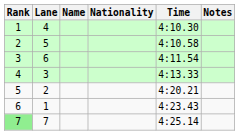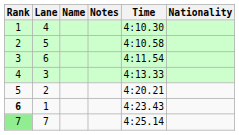columns swapped: (122, 12) <-> (218, 12)
(18, 106) normal -> (18, 106) bold
